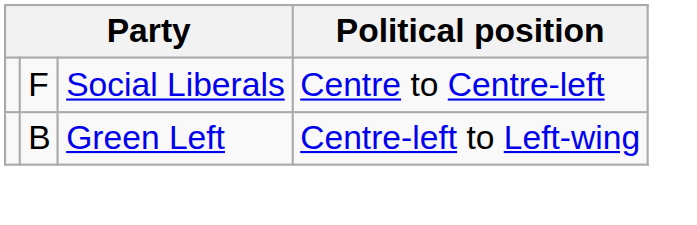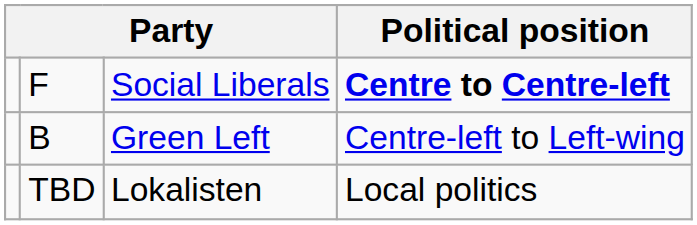(452, 84) normal -> (507, 84) bold
+ row: (187, 191)
